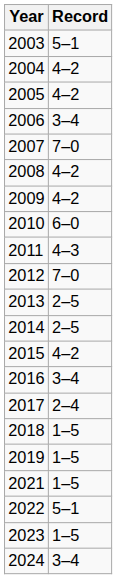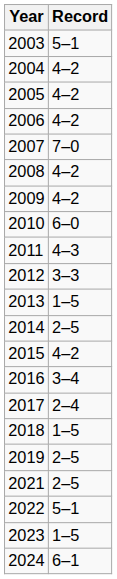(66, 120) 3–4 -> (66, 120) 4–2
(66, 276) 7–0 -> (66, 276) 3–3
(66, 302) 2–5 -> (66, 302) 1–5
(66, 457) 1–5 -> (66, 457) 2–5
(66, 483) 1–5 -> (66, 483) 2–5
(66, 560) 3–4 -> (66, 560) 6–1
